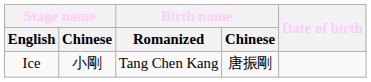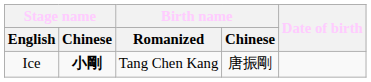(87, 63) normal -> (87, 63) bold
